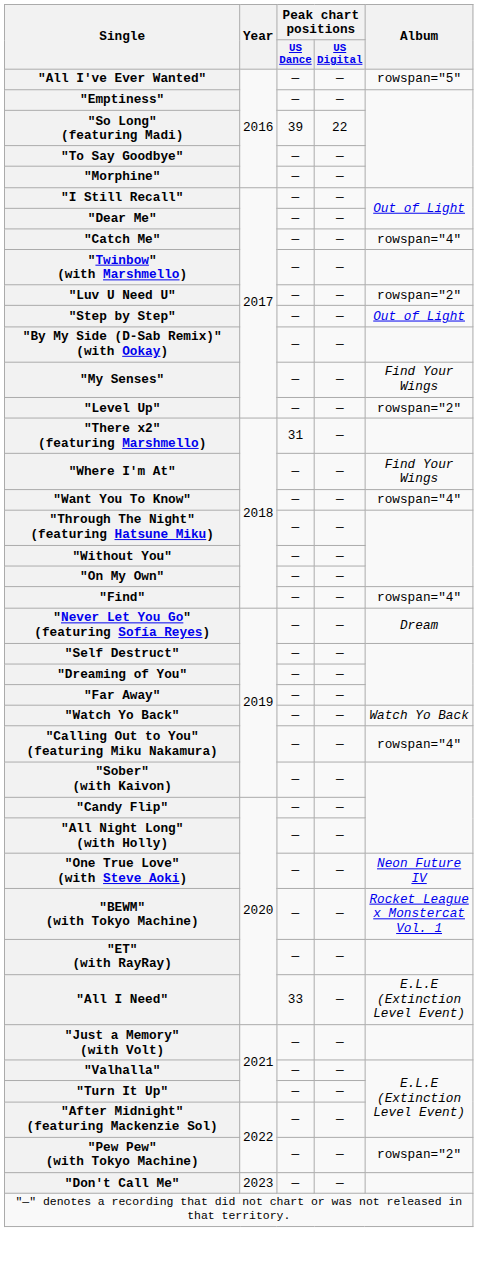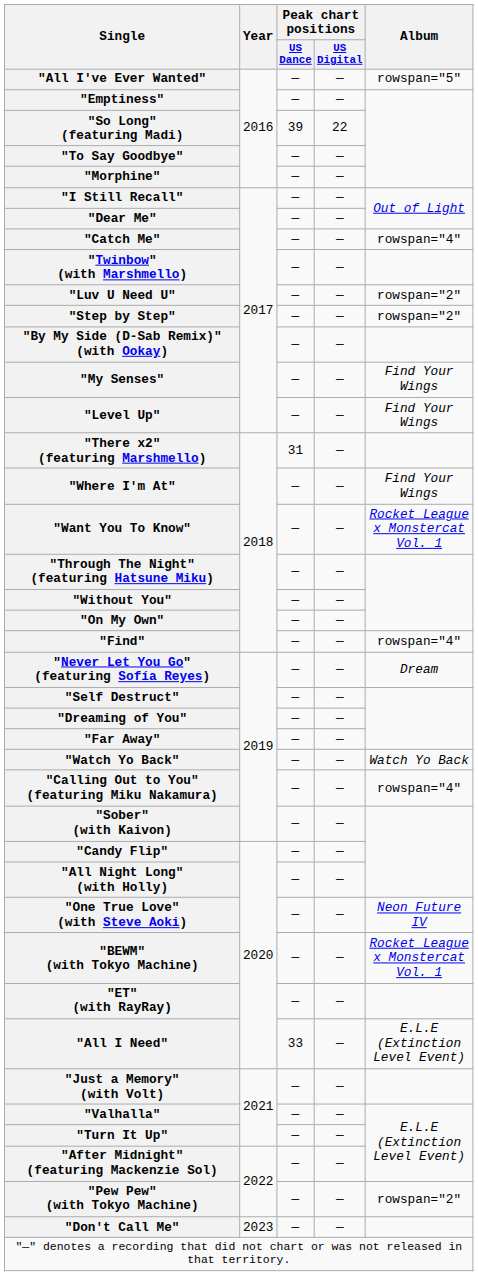(419, 316) Out of Light -> (419, 316) rowspan="2"
(419, 408) rowspan="2" -> (419, 415) Find Your Wings
(419, 500) rowspan="4" -> (419, 529) Rocket League x Monstercat Vol. 1
